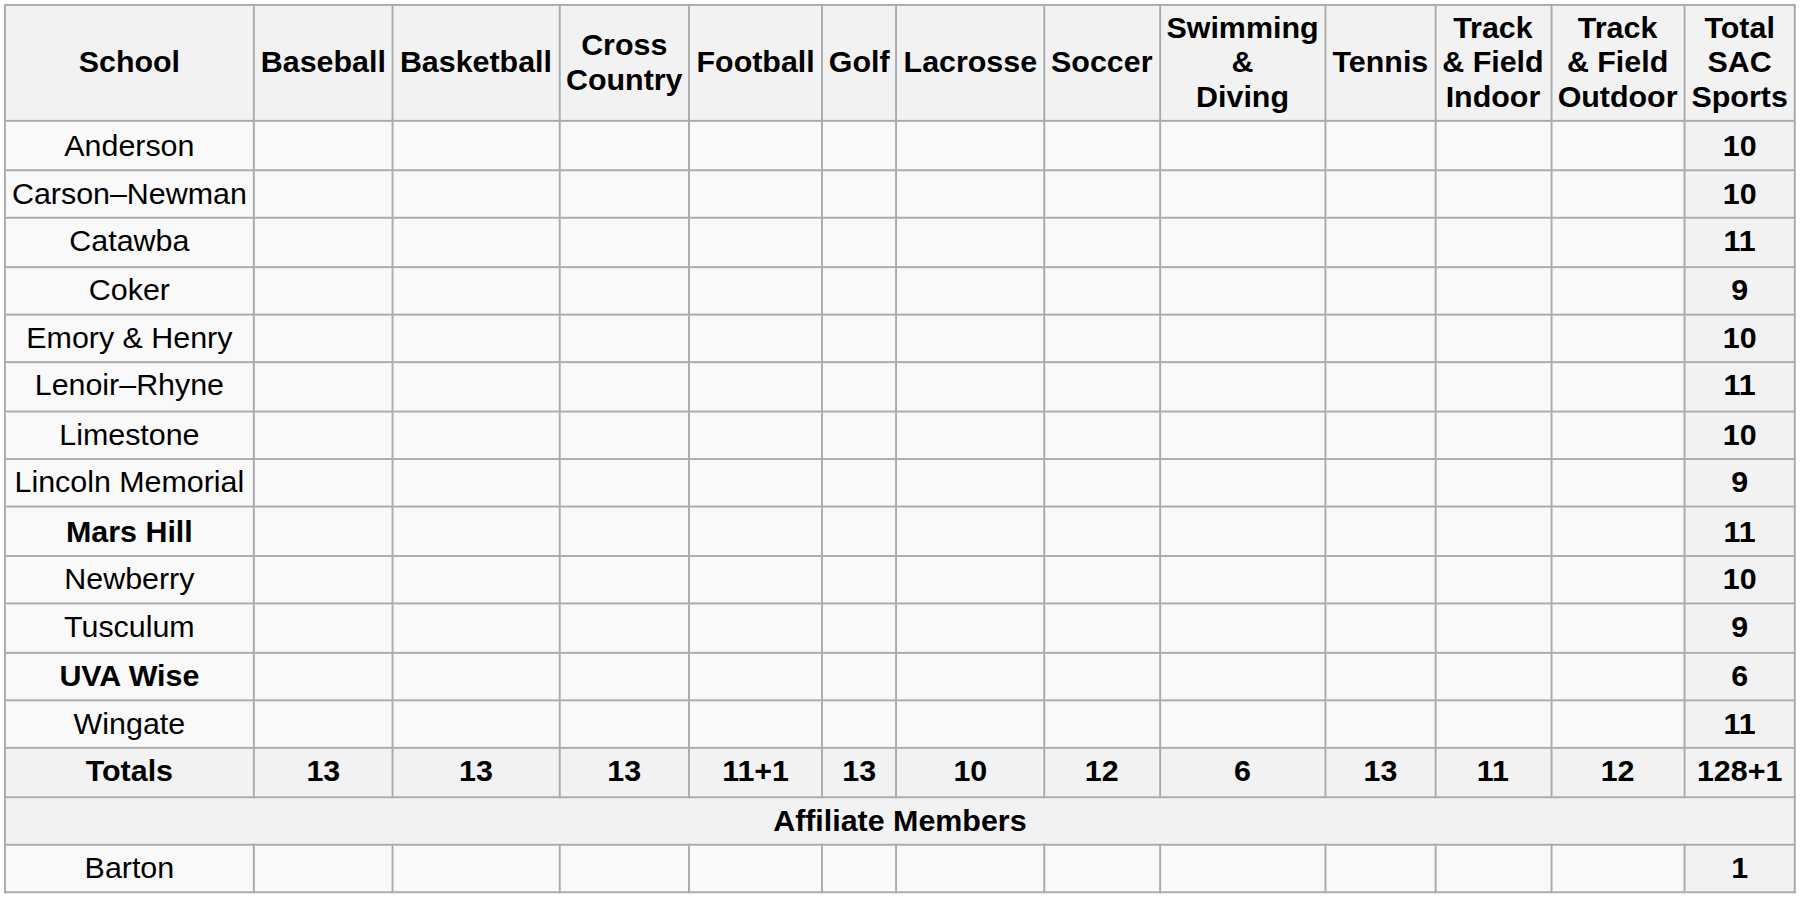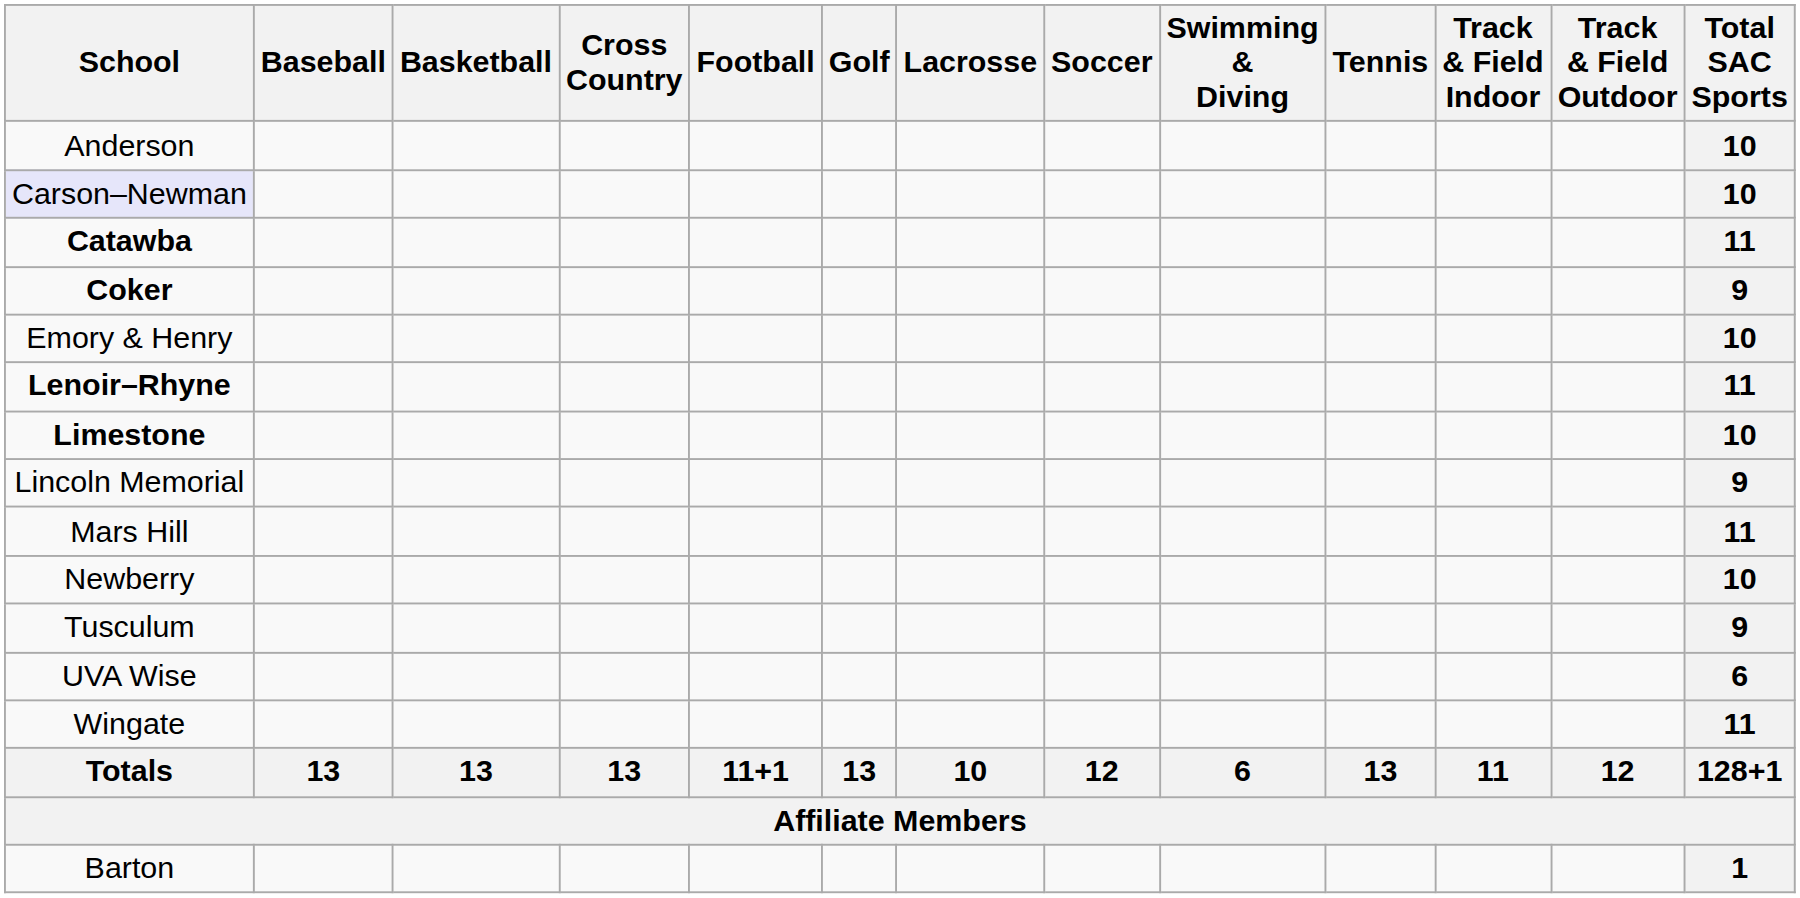(129, 193) no background -> (129, 193) lavender background
(129, 241) normal -> (129, 241) bold
(129, 289) normal -> (129, 289) bold
(129, 386) normal -> (129, 386) bold
(129, 434) normal -> (129, 434) bold
(129, 530) bold -> (129, 530) normal
(129, 675) bold -> (129, 675) normal
